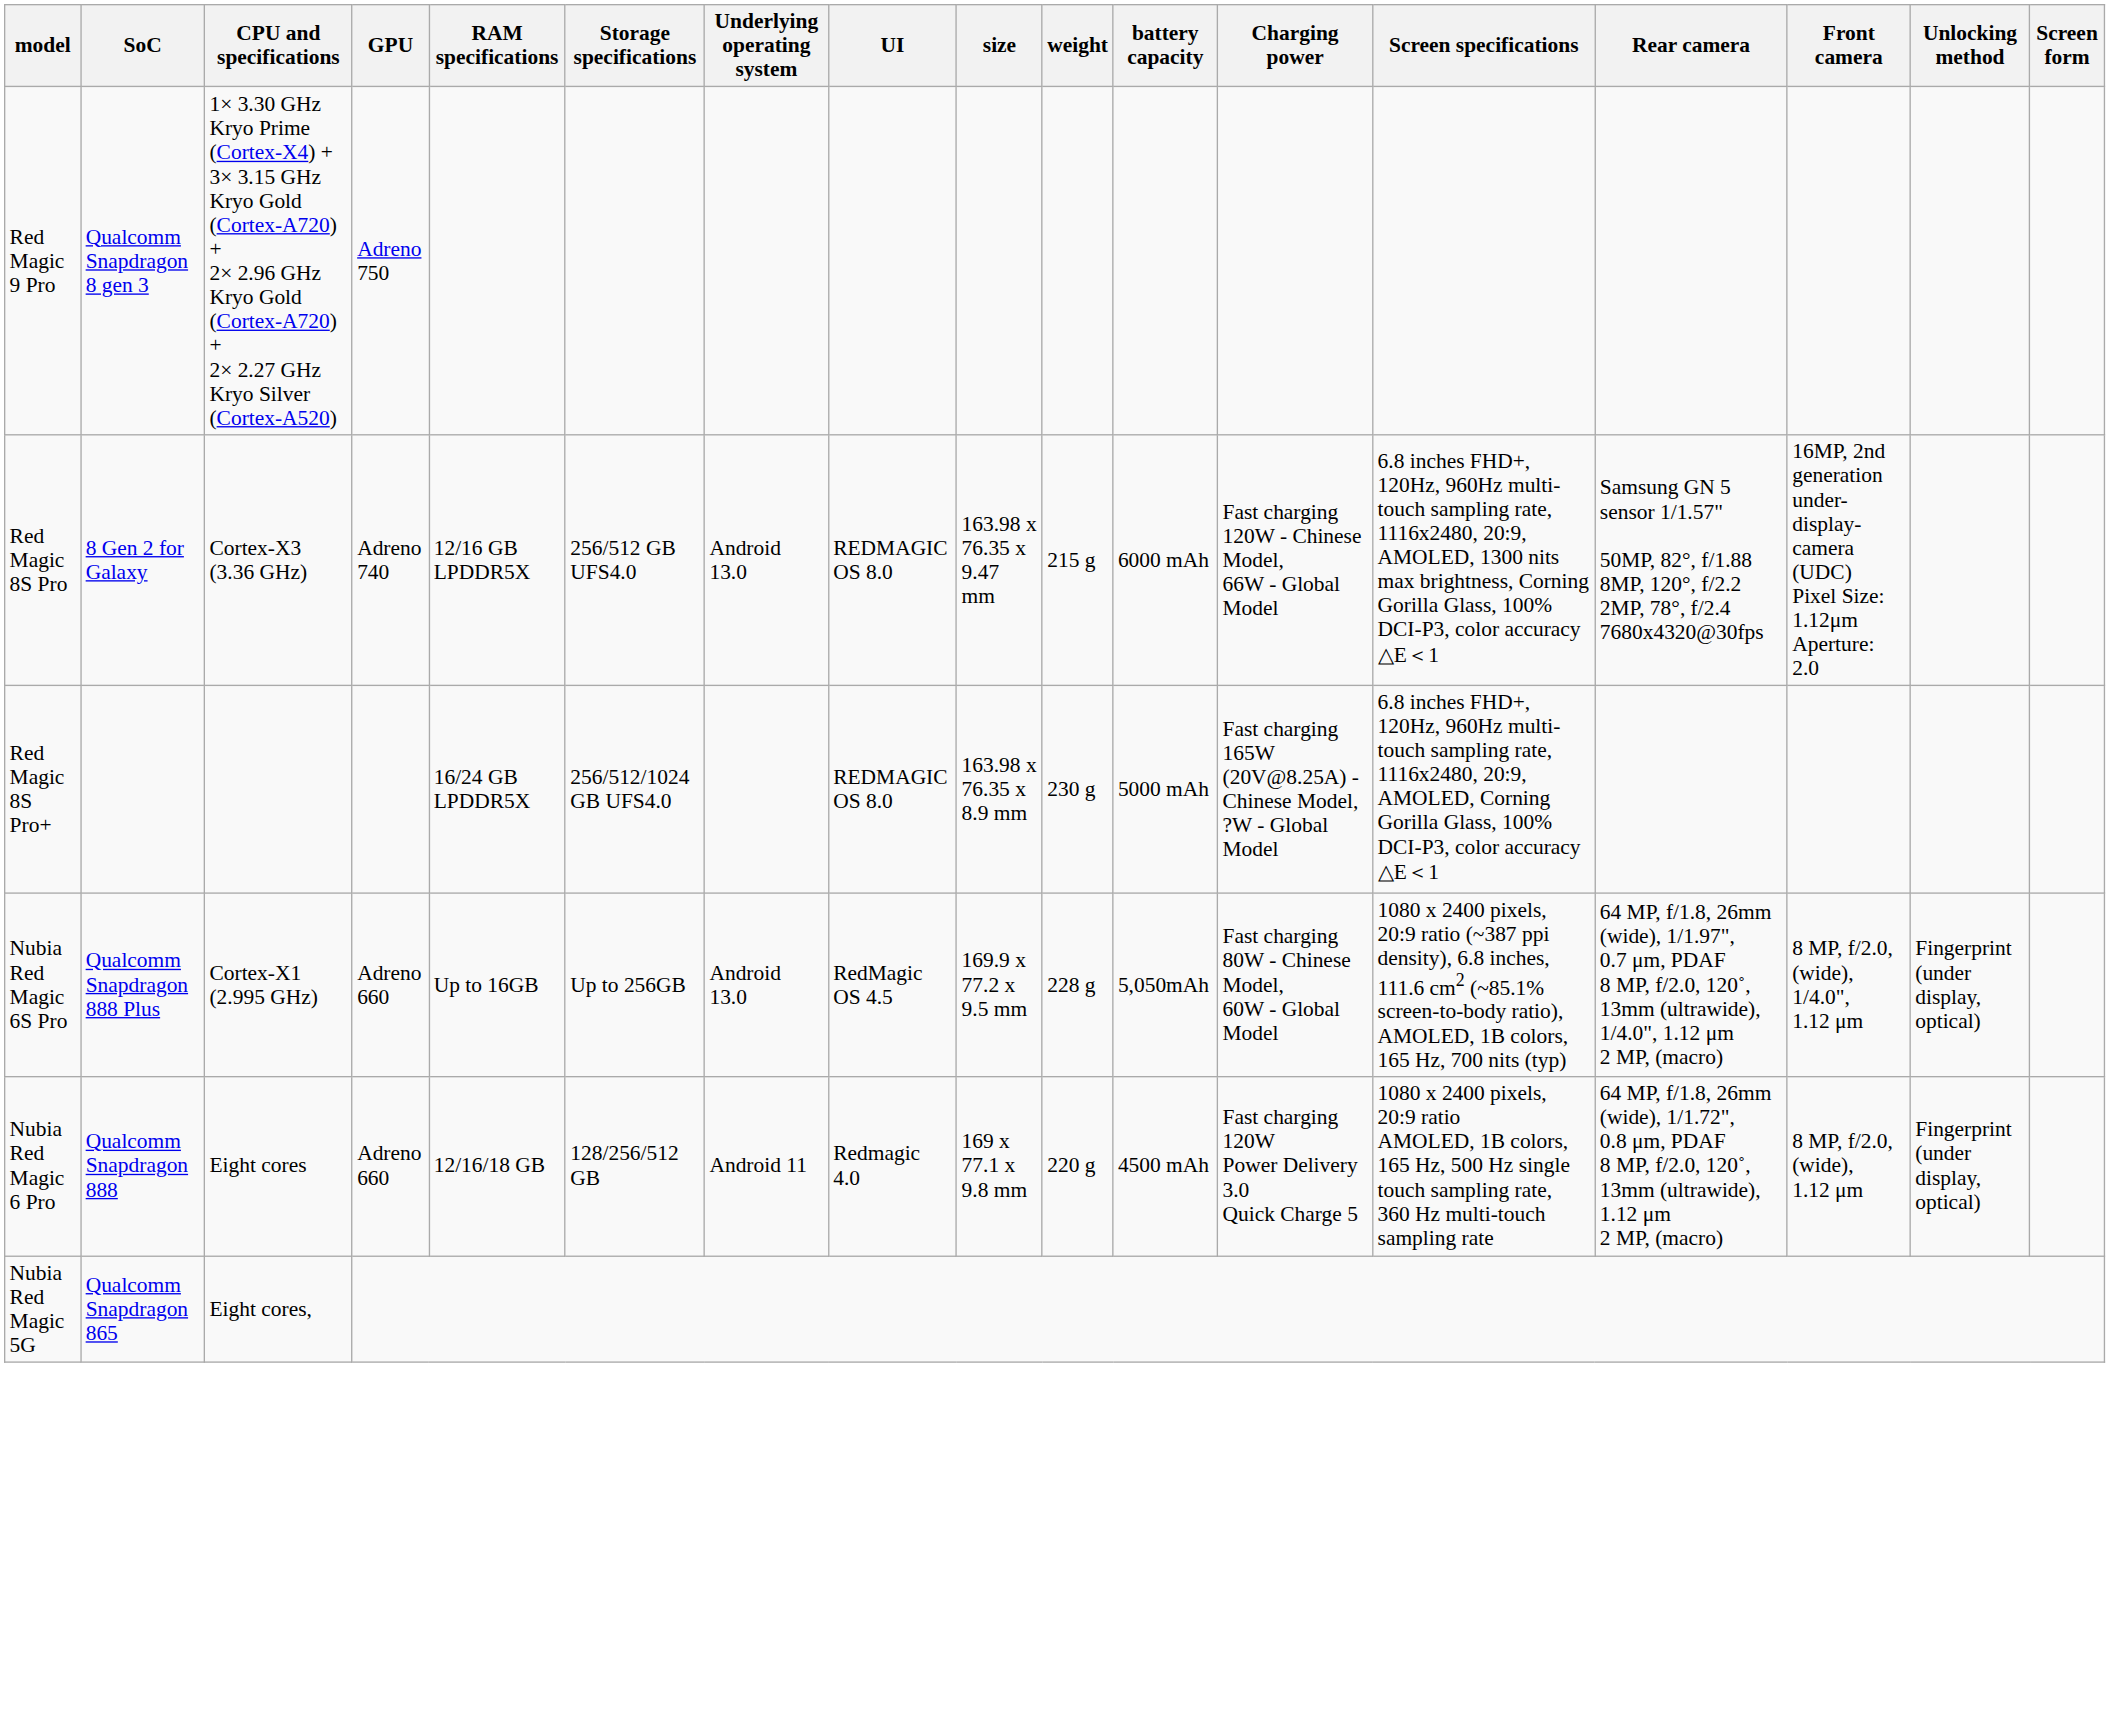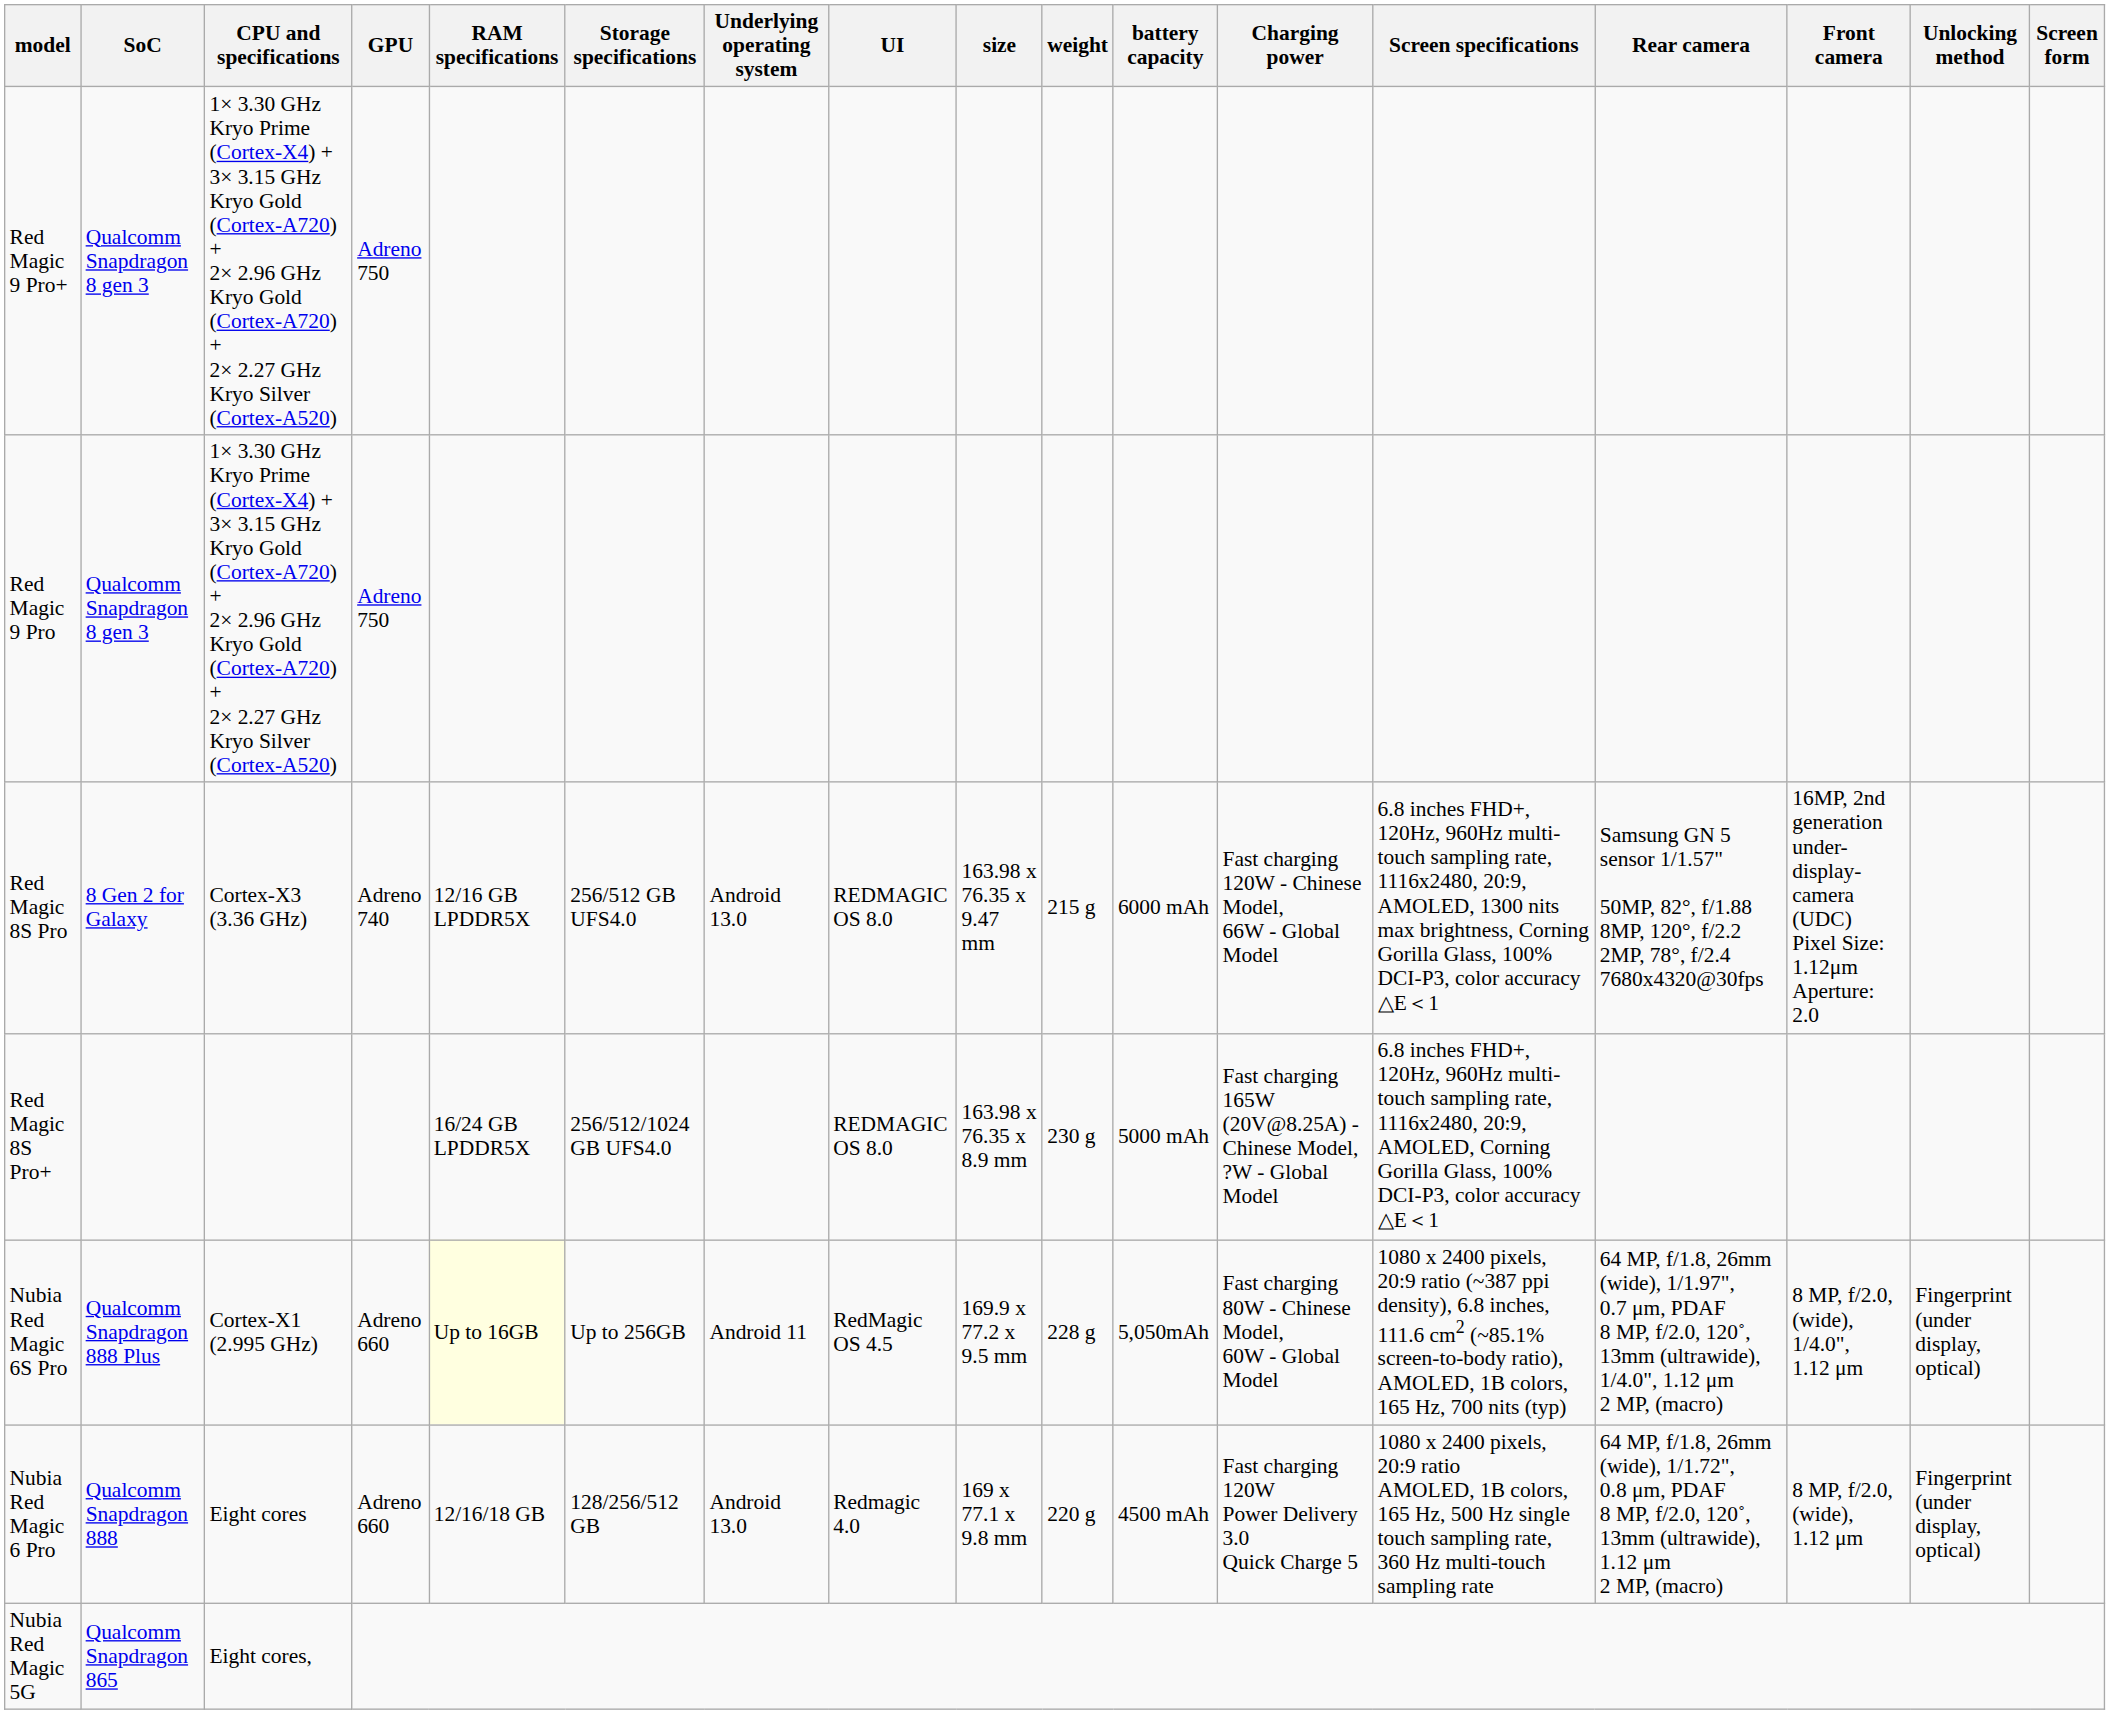+ row: (39, 260)
(486, 984) no background -> (486, 1332) lightyellow background
(745, 984) Android 13.0 -> (758, 1332) Android 11
(758, 1166) Android 11 -> (745, 1513) Android 13.0
